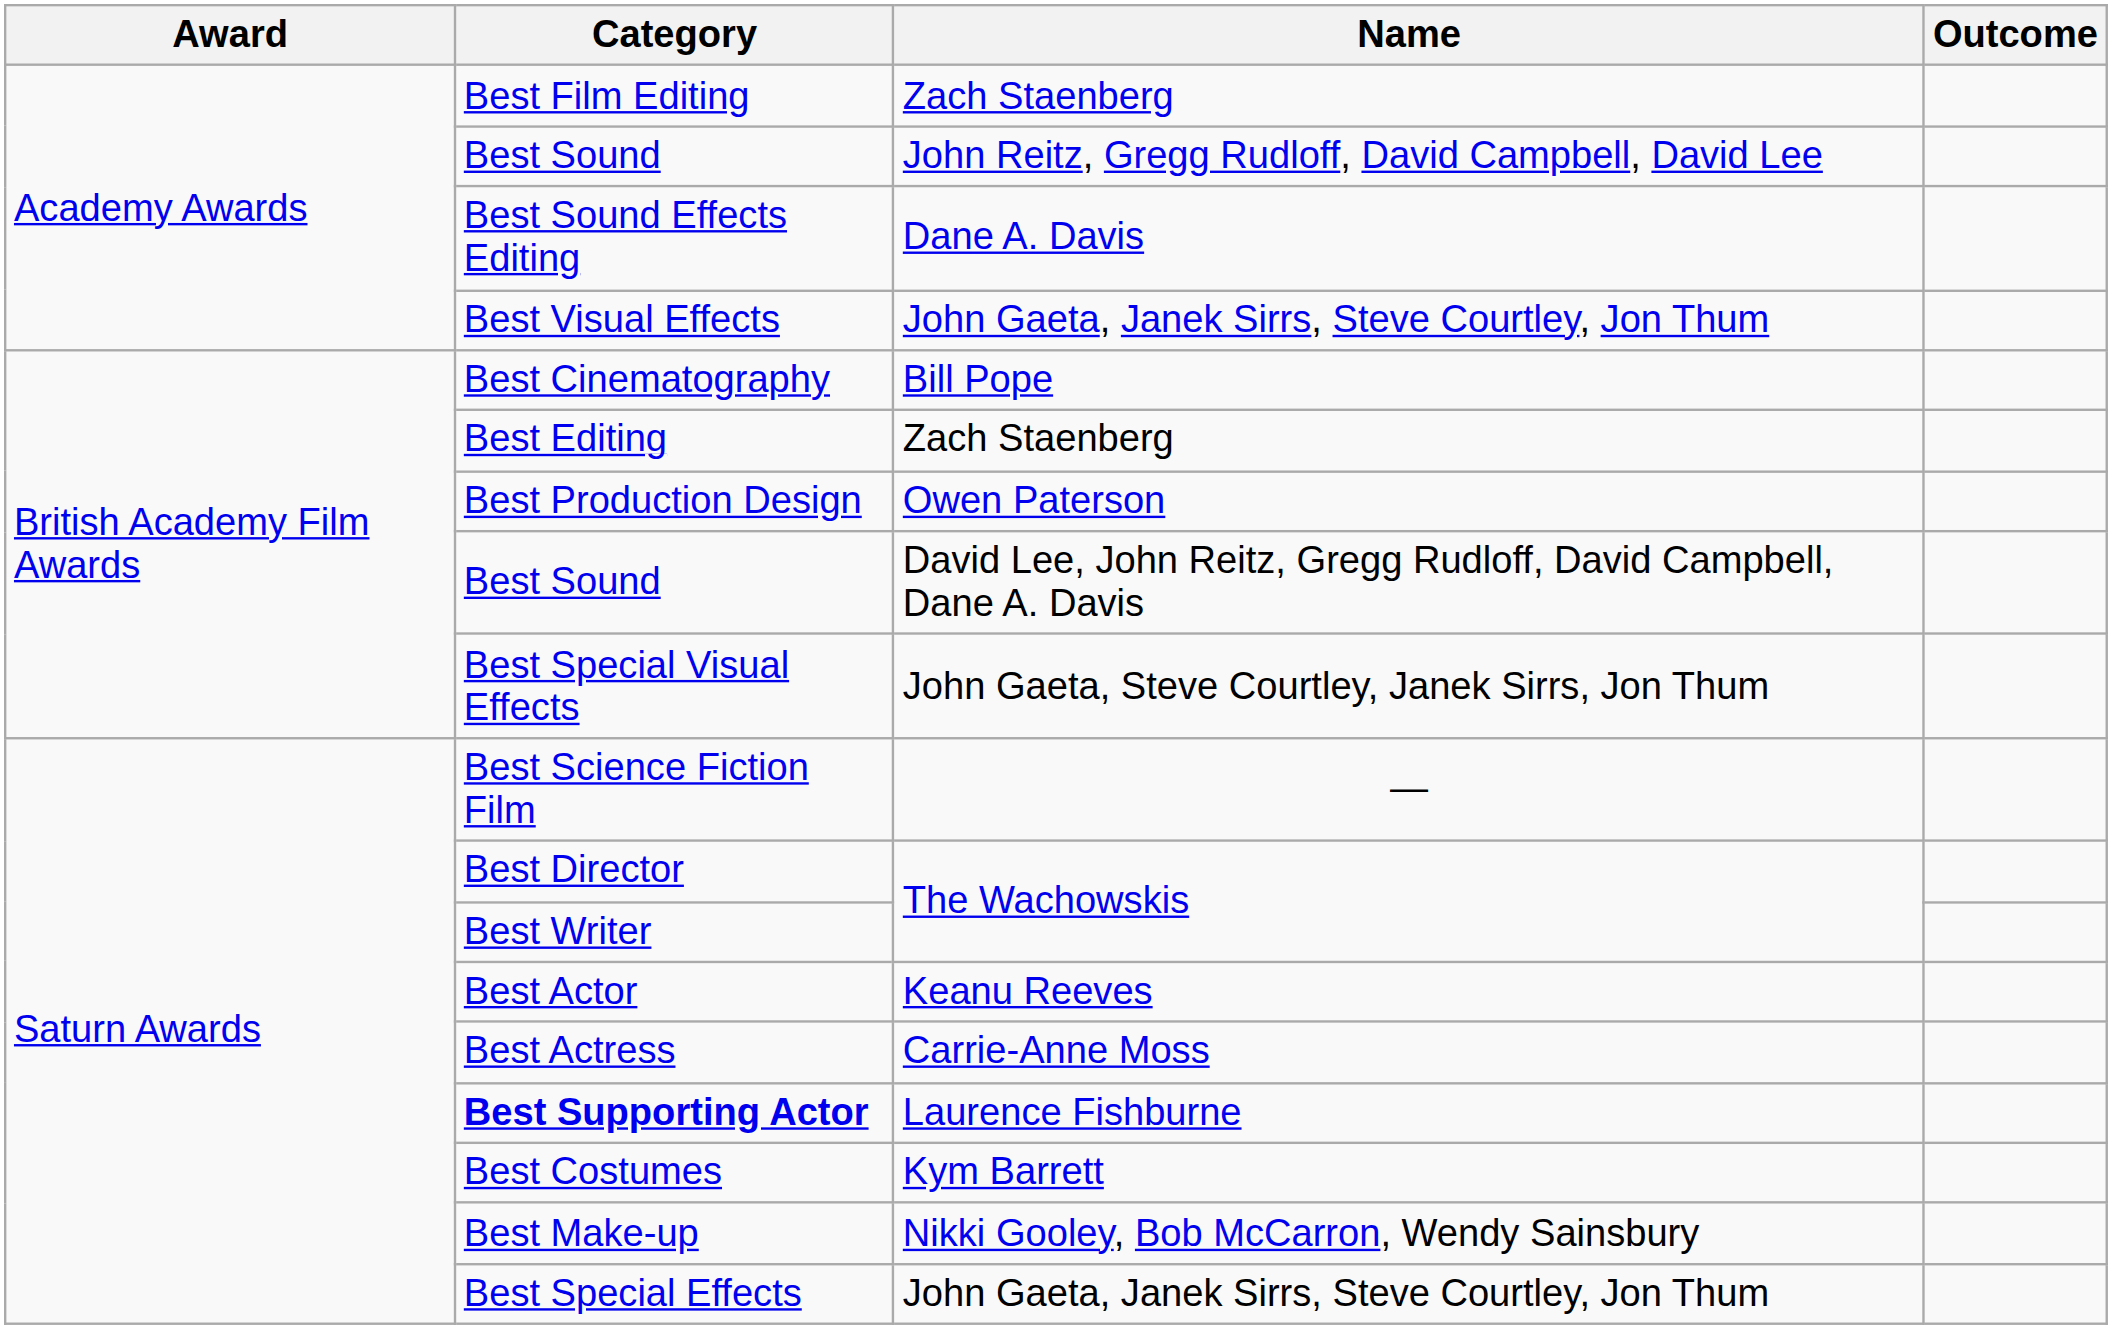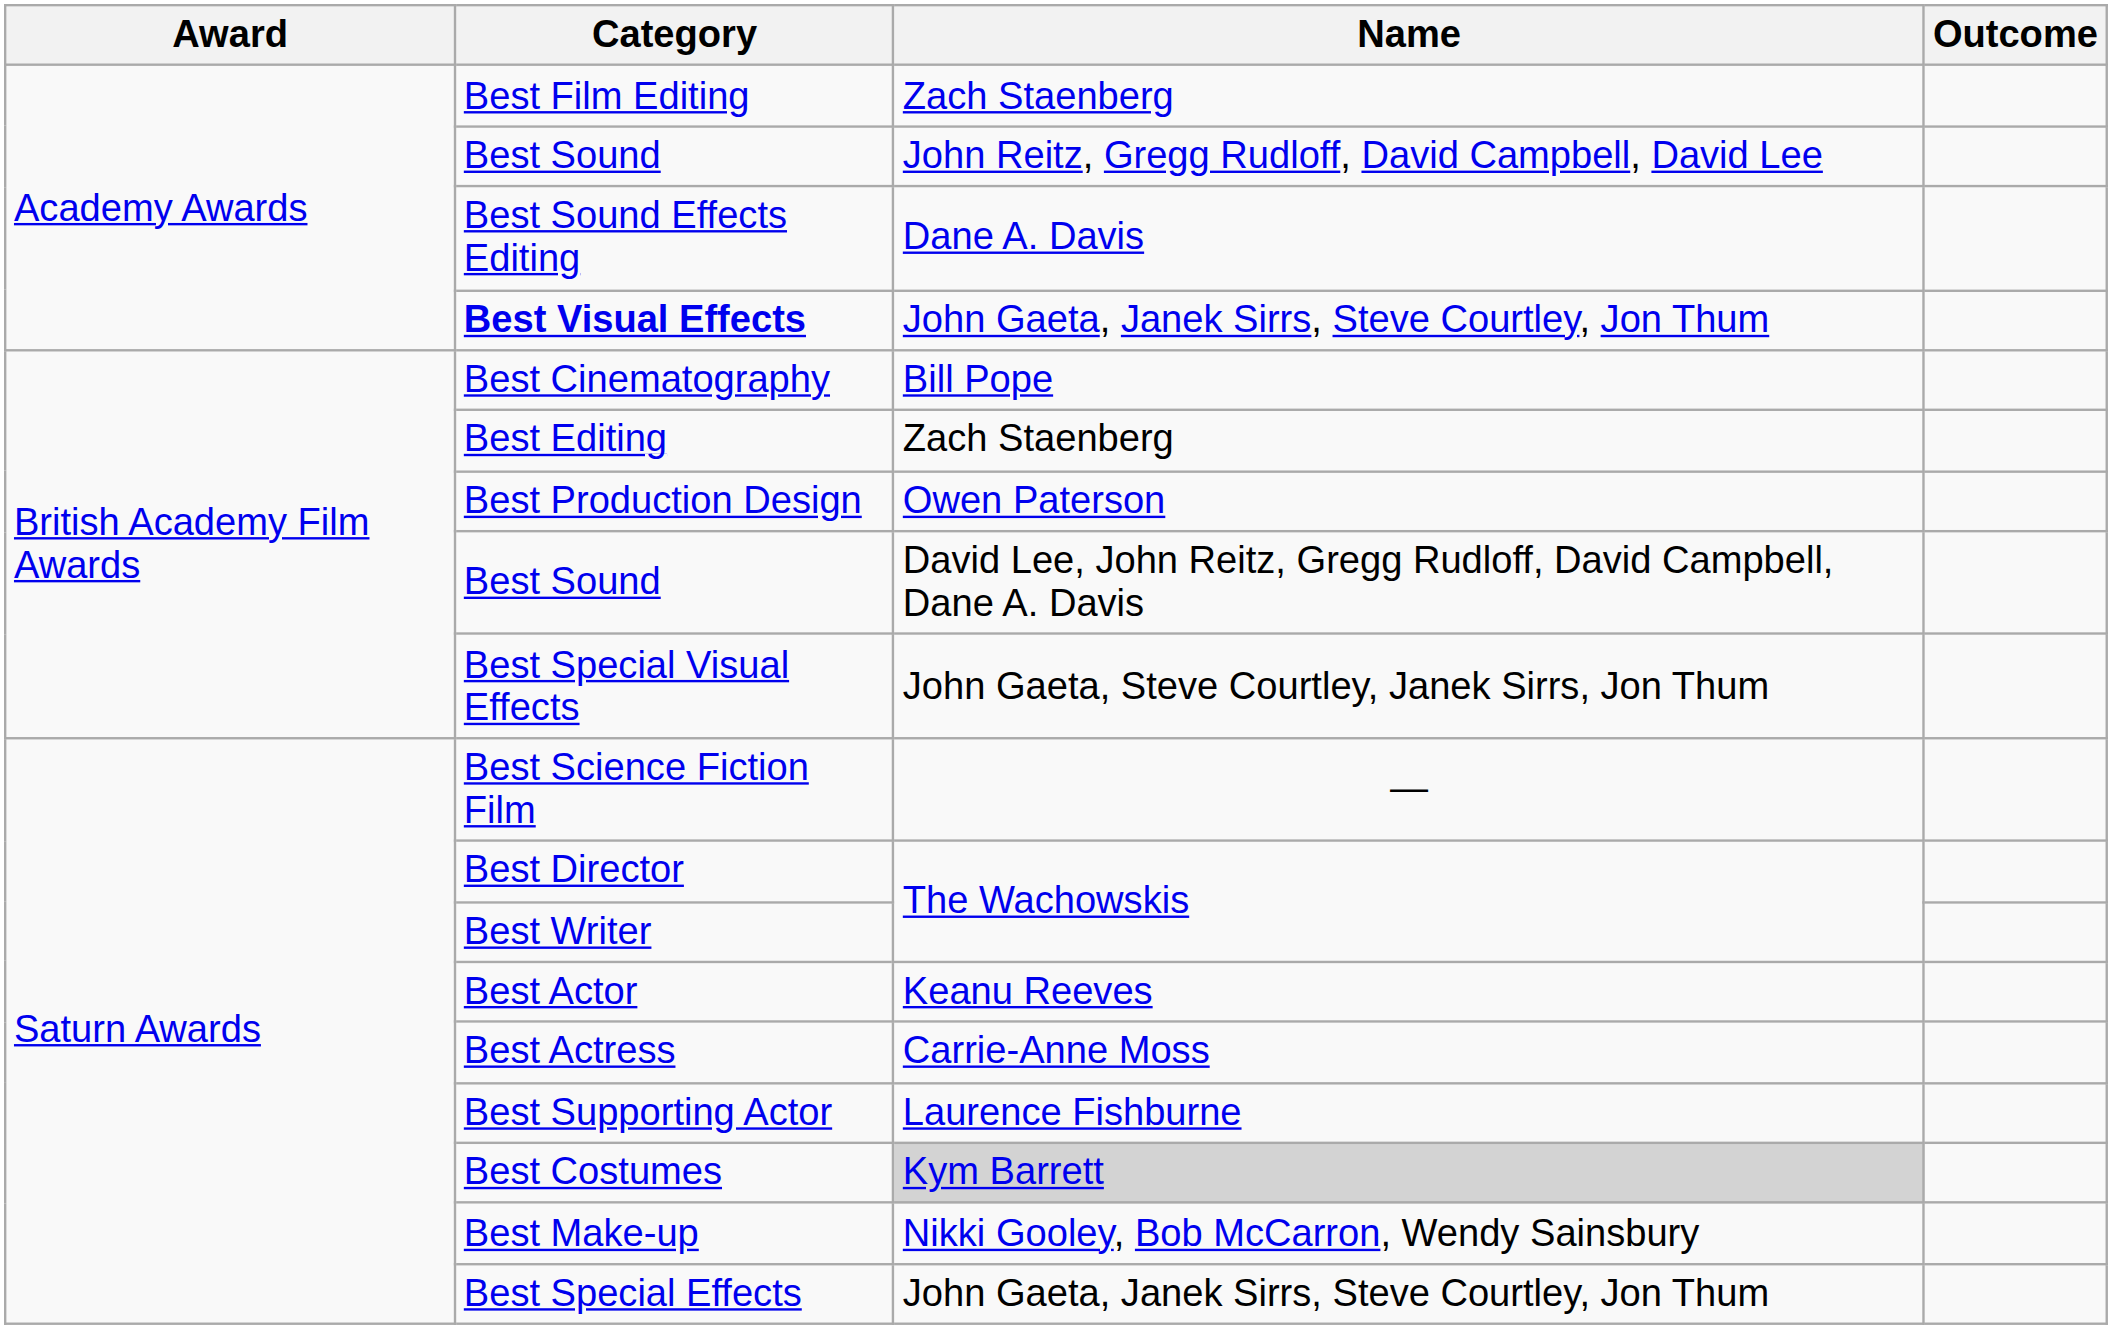(622, 319) normal -> (635, 319) bold
(666, 1111) bold -> (648, 1111) normal
(1003, 1172) no background -> (1003, 1172) lightgrey background
